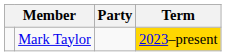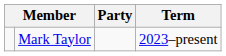(178, 39) gold background -> (178, 39) no background
